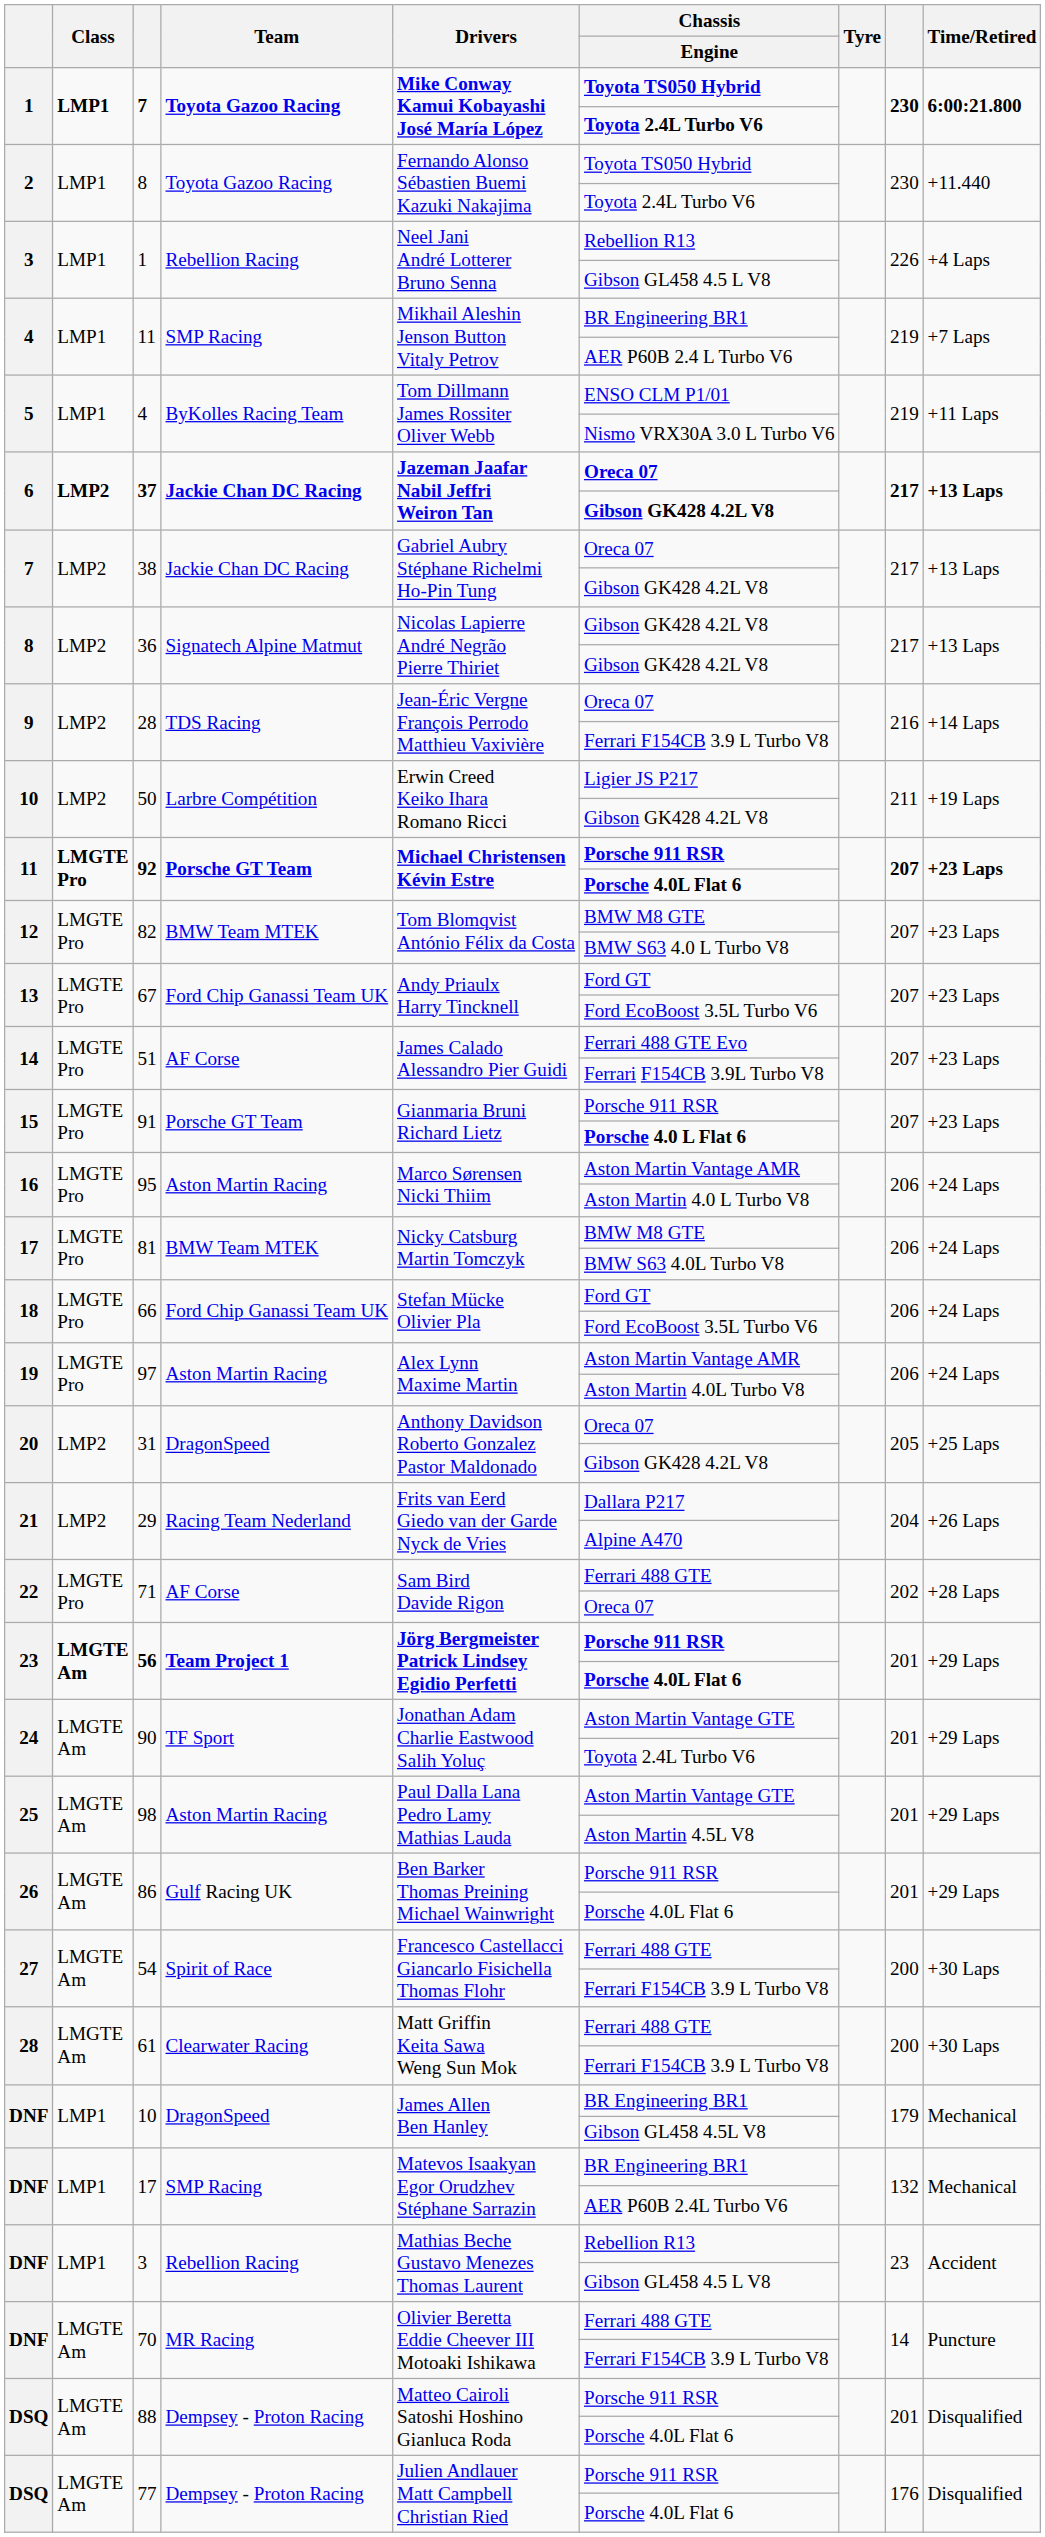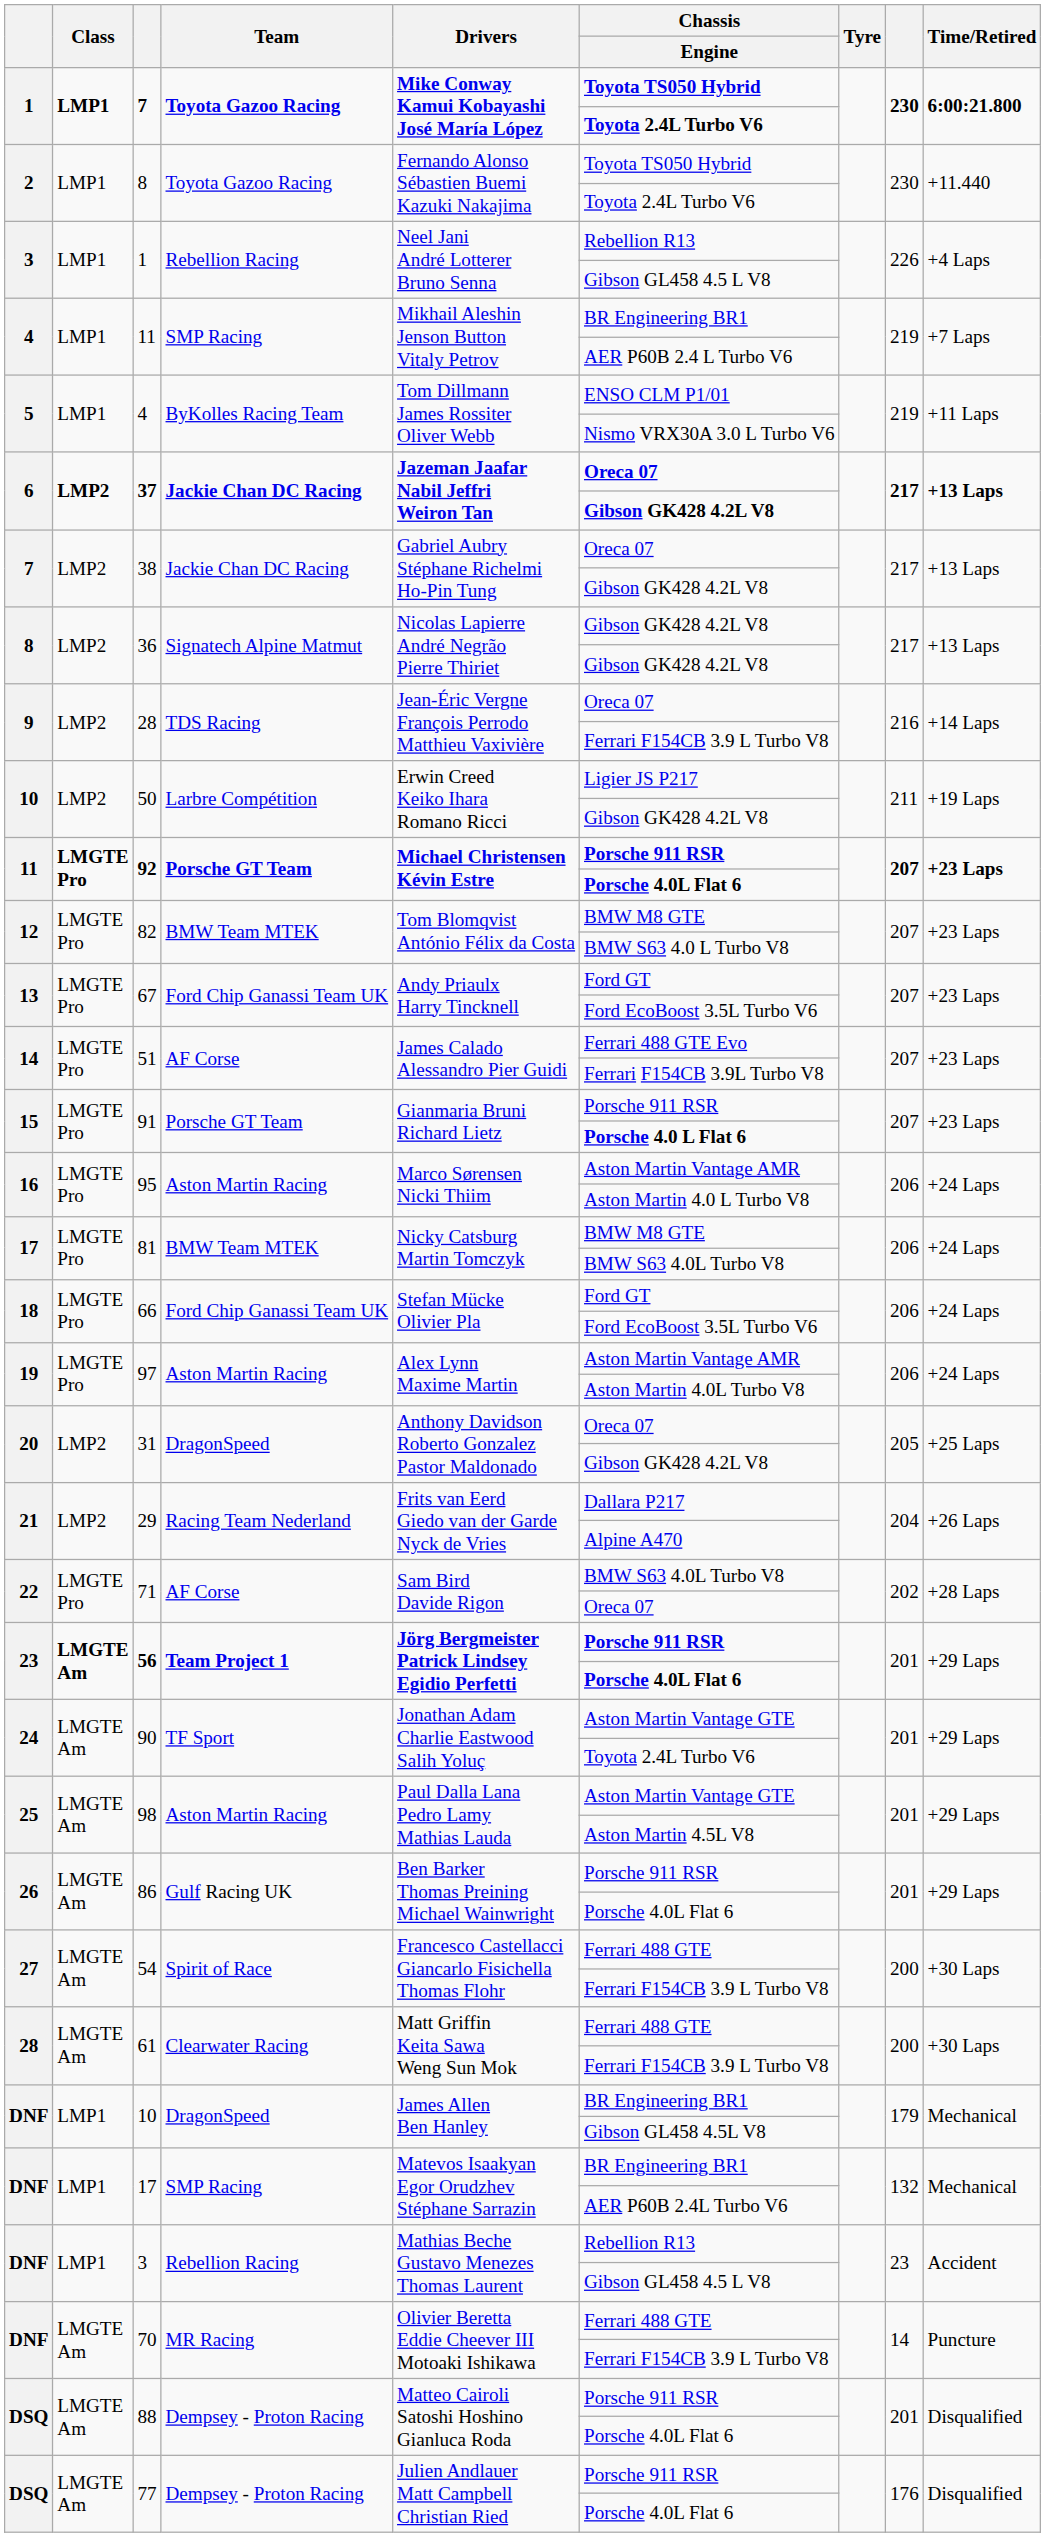(648, 1575) Ferrari 488 GTE -> (684, 1575) BMW S63 4.0L Turbo V8
